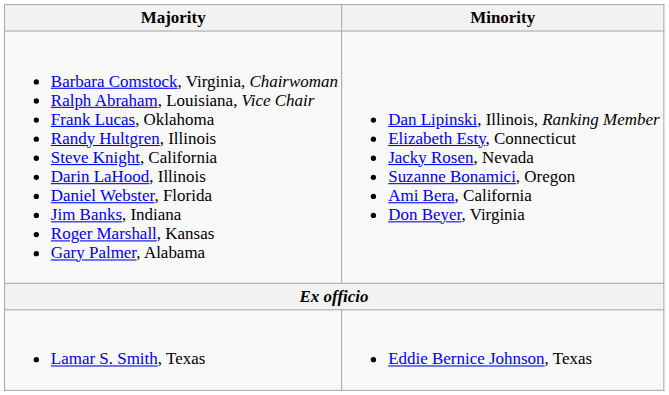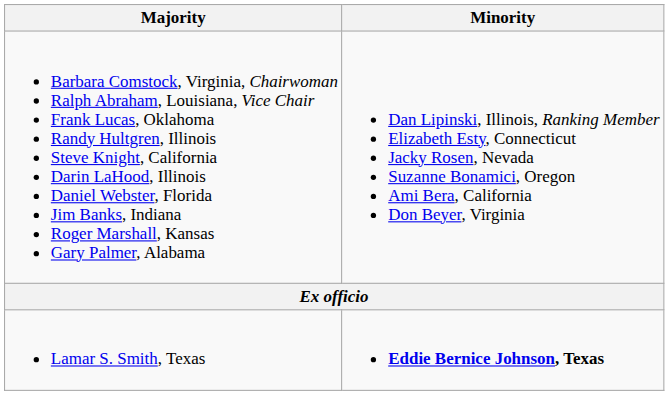(503, 359) normal -> (503, 359) bold
